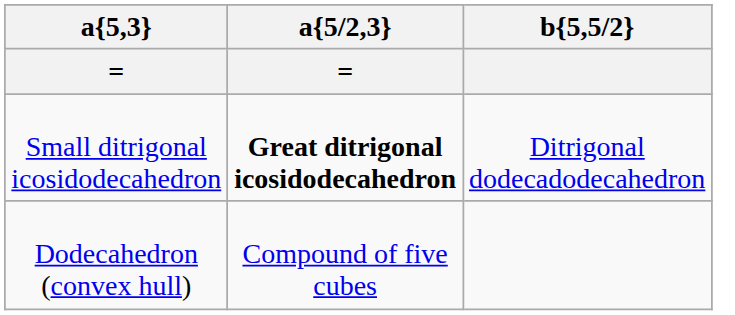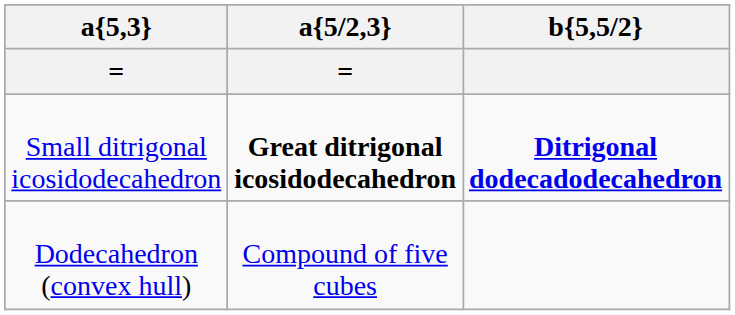(587, 162) normal -> (596, 162) bold
